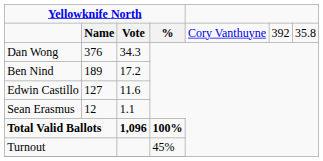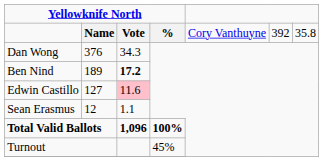(130, 71) normal -> (130, 71) bold
(130, 90) no background -> (130, 90) pink background
